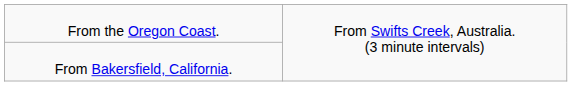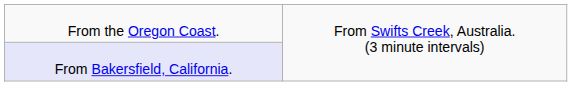(144, 69) no background -> (144, 69) lavender background
